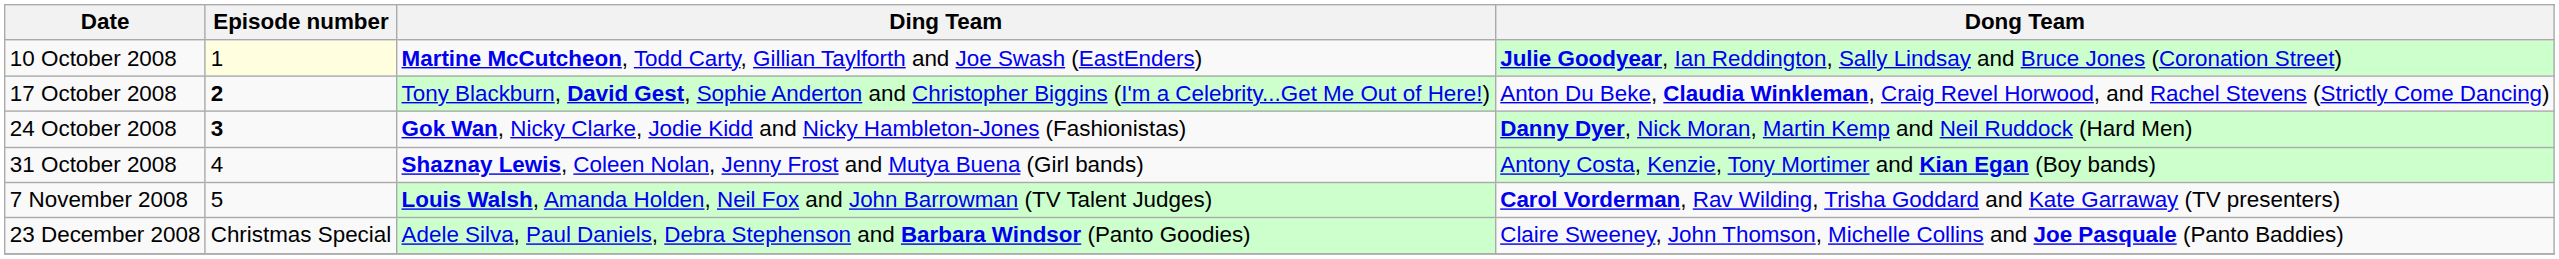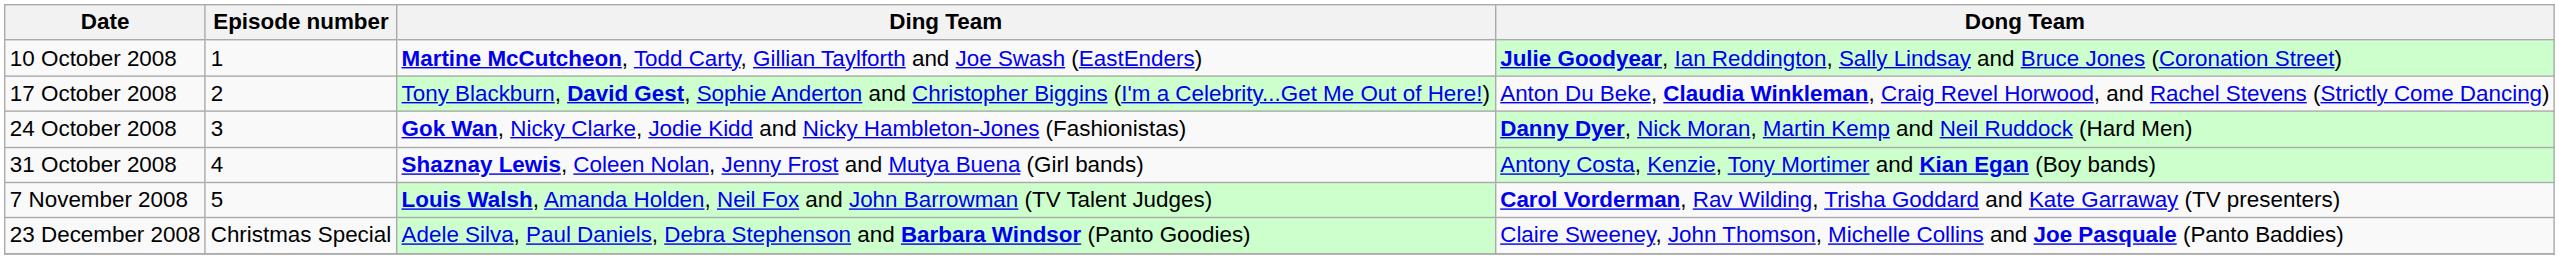(217, 57) lightyellow background -> (217, 57) no background
(217, 93) bold -> (217, 93) normal
(217, 128) bold -> (217, 128) normal
